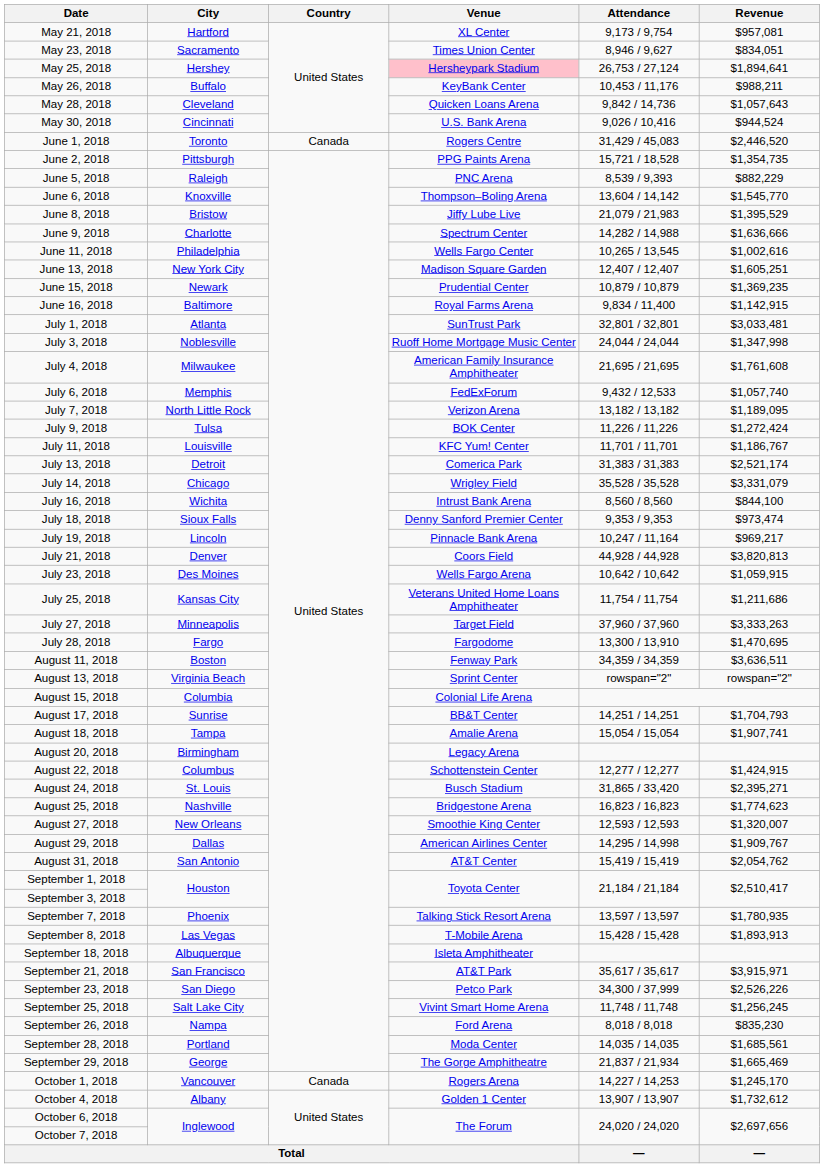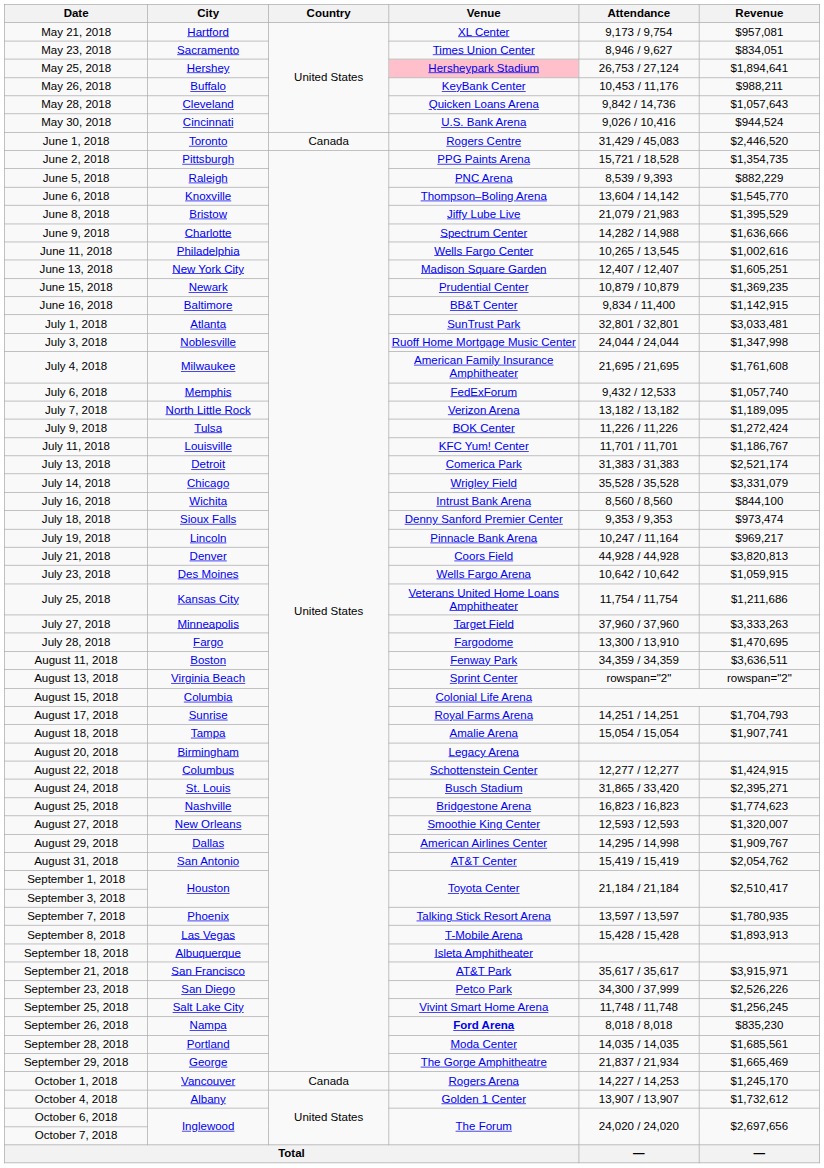(484, 305) Royal Farms Arena -> (484, 305) BB&T Center
(484, 715) BB&T Center -> (484, 715) Royal Farms Arena
(484, 1026) normal -> (484, 1026) bold
